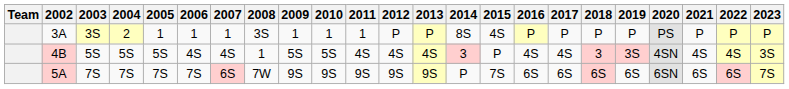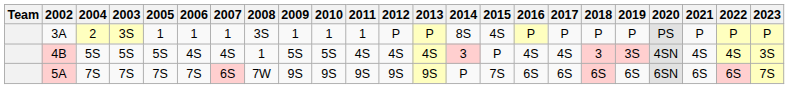columns swapped: (93, 14) <-> (127, 14)
